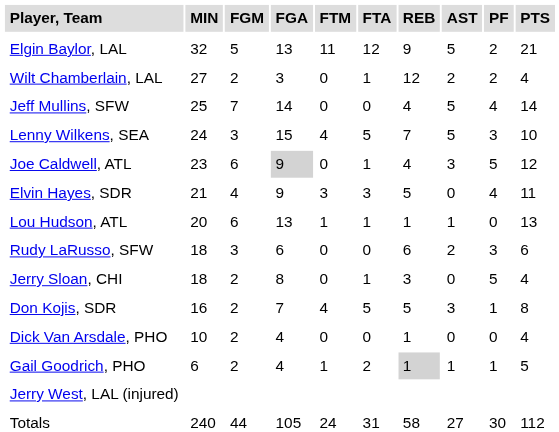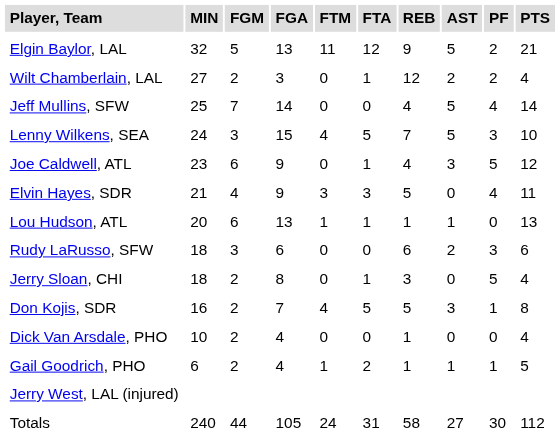(280, 164) lightgrey background -> (280, 164) no background
(407, 365) lightgrey background -> (407, 365) no background
